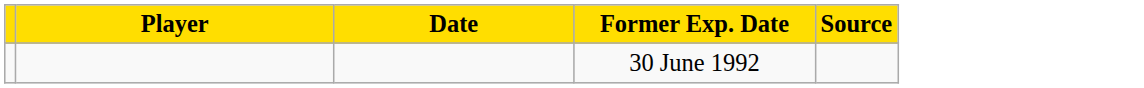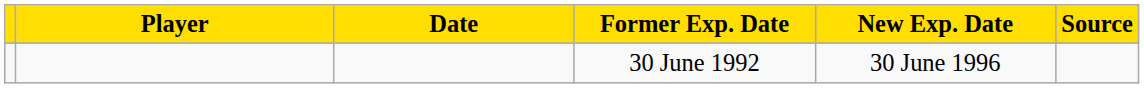+ column: (935, 23)
